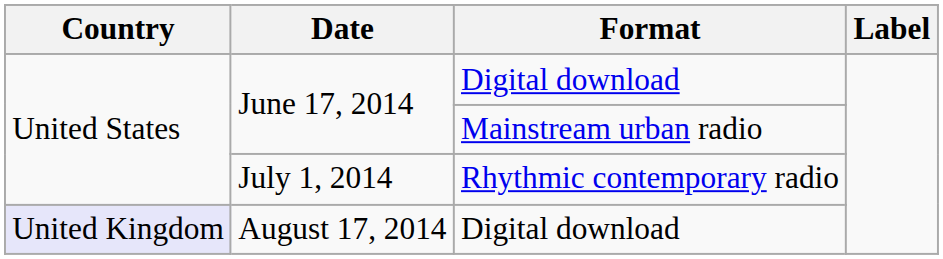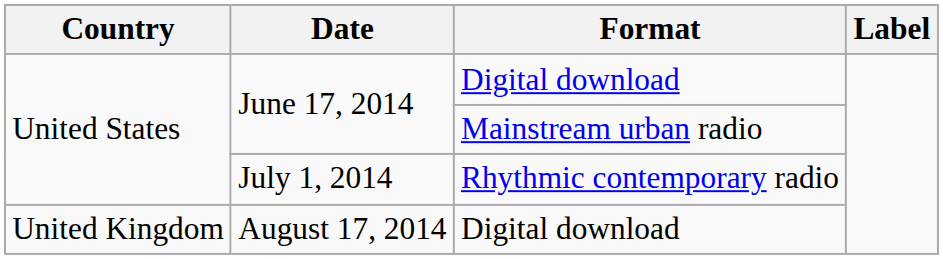(118, 228) lavender background -> (118, 228) no background
